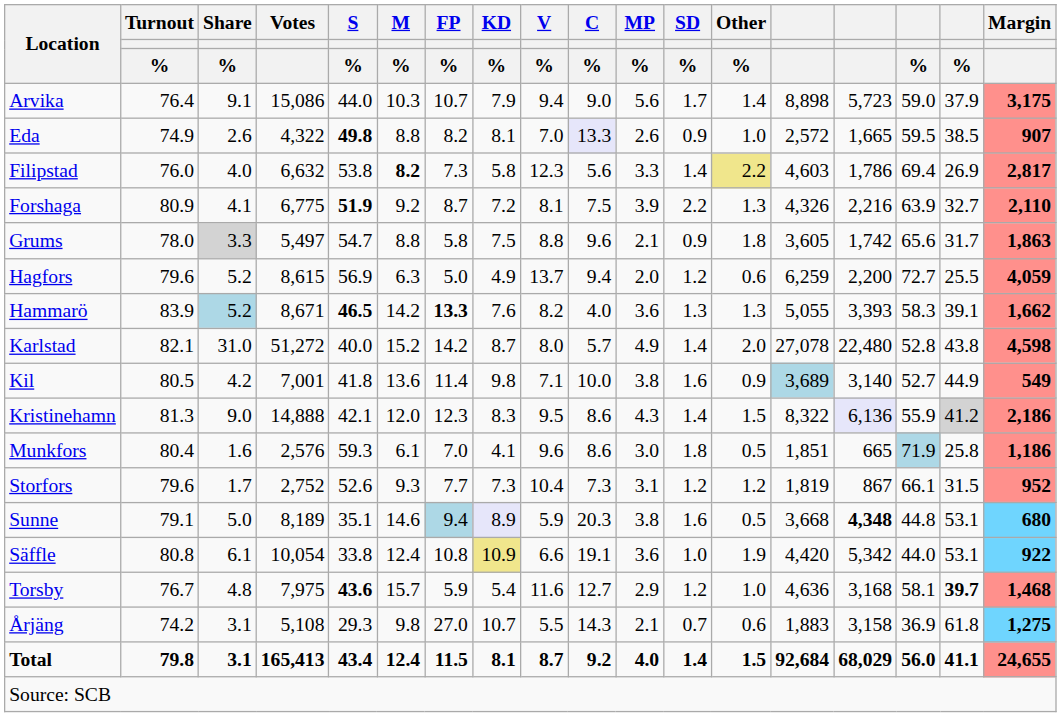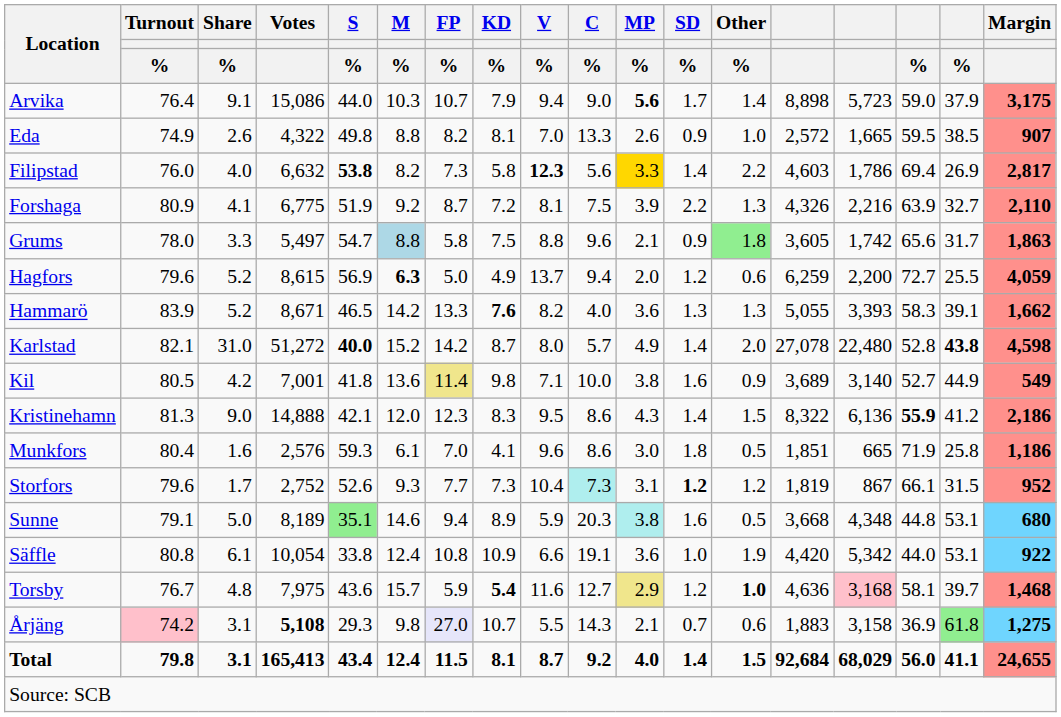(647, 101) normal -> (647, 101) bold
(355, 135) bold -> (355, 135) normal
(594, 135) lavender background -> (594, 135) no background
(355, 170) normal -> (355, 170) bold
(408, 170) bold -> (408, 170) normal
(546, 170) normal -> (546, 170) bold
(647, 170) no background -> (647, 170) gold background
(754, 170) khaki background -> (754, 170) no background
(355, 205) bold -> (355, 205) normal
(239, 240) lightgrey background -> (239, 240) no background
(408, 240) no background -> (408, 240) lightblue background
(754, 240) no background -> (754, 240) lightgreen background
(408, 275) normal -> (408, 275) bold
(239, 310) lightblue background -> (239, 310) no background
(355, 310) bold -> (355, 310) normal
(451, 310) bold -> (451, 310) normal
(503, 310) normal -> (503, 310) bold
(355, 345) normal -> (355, 345) bold
(962, 345) normal -> (962, 345) bold
(451, 380) no background -> (451, 380) khaki background
(807, 380) lightblue background -> (807, 380) no background
(870, 415) lavender background -> (870, 415) no background
(918, 415) normal -> (918, 415) bold
(962, 415) lightgrey background -> (962, 415) no background
(918, 450) lightblue background -> (918, 450) no background
(599, 485) no background -> (599, 485) paleturquoise background
(695, 485) normal -> (695, 485) bold
(355, 520) no background -> (355, 520) lightgreen background
(456, 520) lightblue background -> (456, 520) no background
(503, 520) lavender background -> (503, 520) no background
(647, 520) no background -> (647, 520) paleturquoise background
(870, 520) bold -> (870, 520) normal
(499, 554) khaki background -> (499, 554) no background
(355, 589) bold -> (355, 589) normal
(503, 589) normal -> (503, 589) bold
(647, 589) no background -> (647, 589) khaki background
(754, 589) normal -> (754, 589) bold
(870, 589) no background -> (870, 589) pink background
(962, 589) bold -> (962, 589) normal
(177, 624) no background -> (177, 624) pink background
(302, 624) normal -> (302, 624) bold
(451, 624) no background -> (451, 624) lavender background
(962, 624) no background -> (962, 624) lightgreen background
